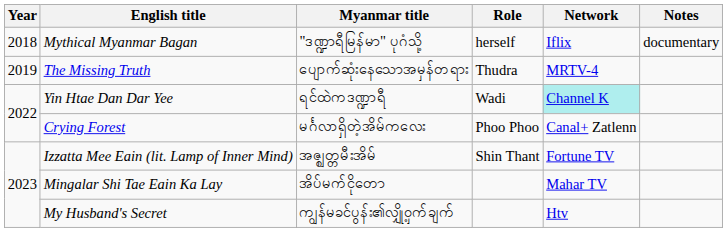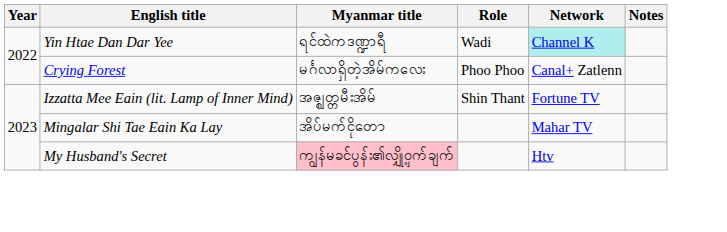- row: (120, 41)
- row: (97, 70)
(377, 212) no background -> (377, 155) pink background
